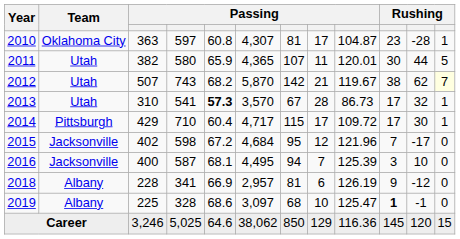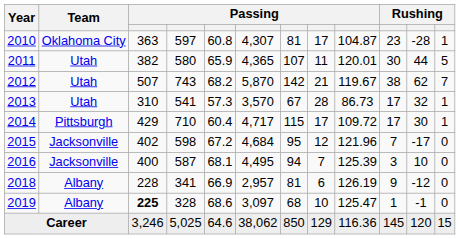(445, 81) lightyellow background -> (445, 81) no background
(220, 101) bold -> (220, 101) normal
(148, 203) normal -> (148, 203) bold
(394, 203) bold -> (394, 203) normal
